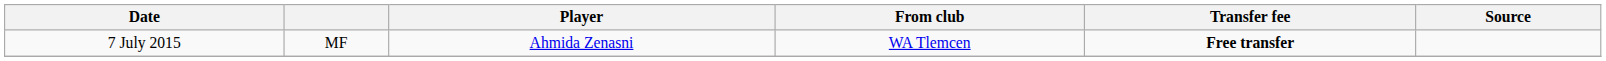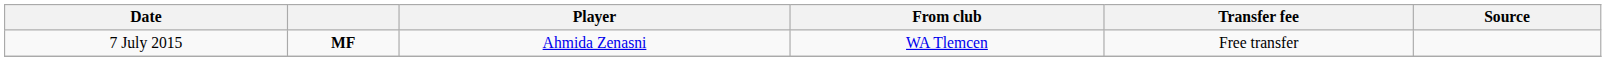(336, 42) normal -> (343, 42) bold
(1250, 42) bold -> (1259, 42) normal
